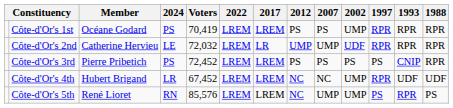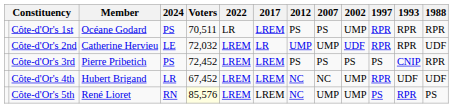(203, 29) 70,419 -> (203, 29) 70,511
(236, 29) LREM -> (229, 29) LR
(435, 45) RPR -> (436, 45) UDF
(203, 95) no background -> (203, 95) lightyellow background
